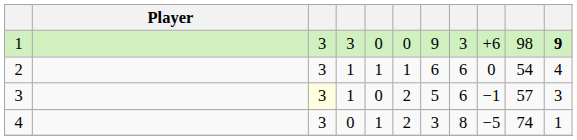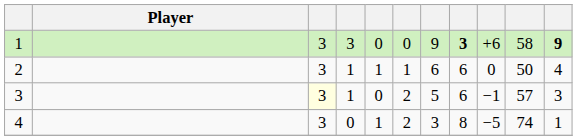(463, 43) normal -> (463, 43) bold
(525, 43) 98 -> (525, 43) 58
(525, 69) 54 -> (525, 69) 50
